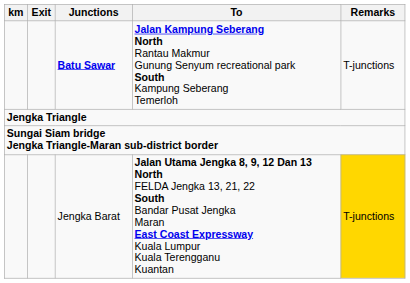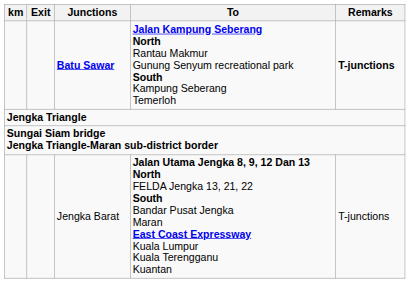(369, 65) normal -> (366, 65) bold
(369, 216) gold background -> (364, 216) no background
